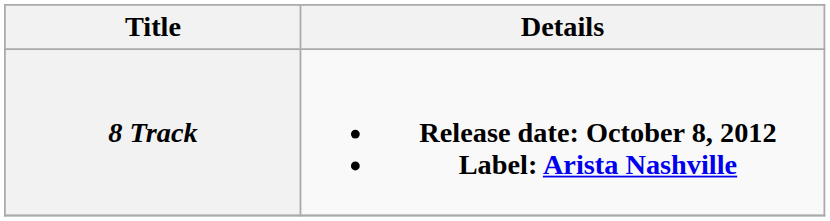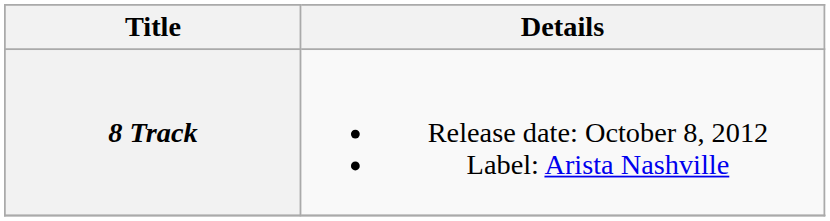(563, 148) bold -> (563, 148) normal
